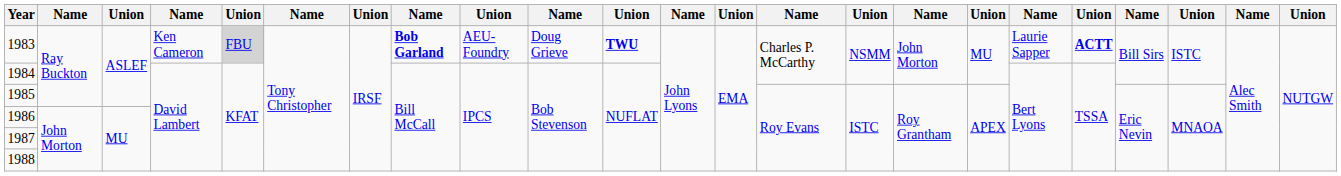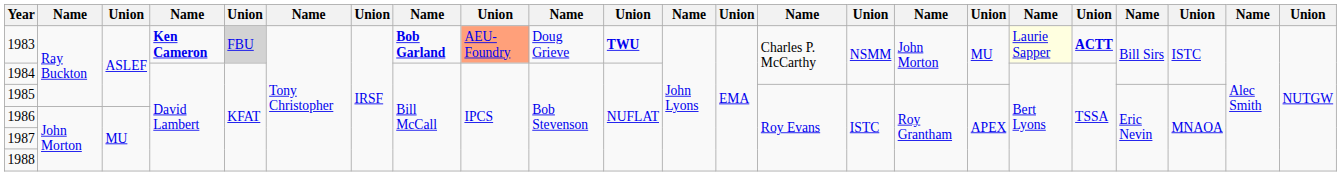(178, 44) normal -> (180, 44) bold
(486, 44) no background -> (487, 44) lightsalmon background
(1031, 44) no background -> (1031, 44) lightyellow background
